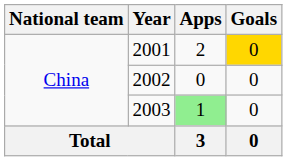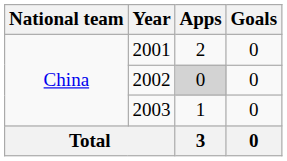(254, 49) gold background -> (254, 49) no background
(201, 79) no background -> (201, 79) lightgrey background
(201, 110) lightgreen background -> (201, 110) no background
